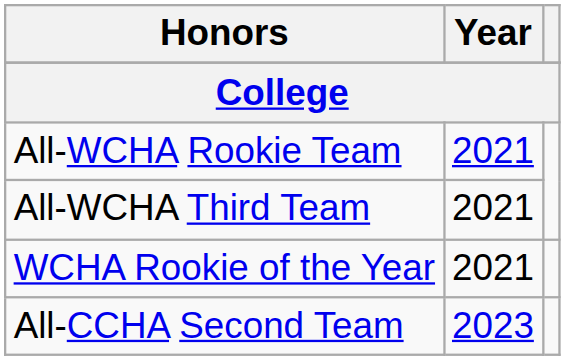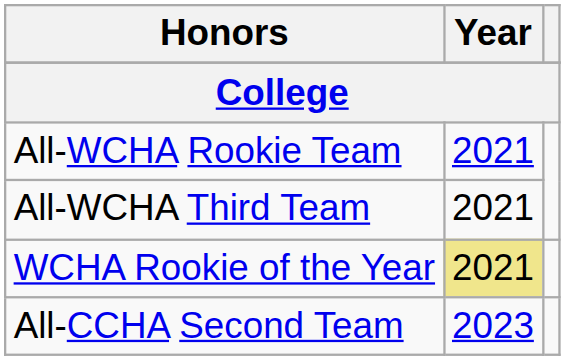(493, 267) no background -> (493, 267) khaki background
